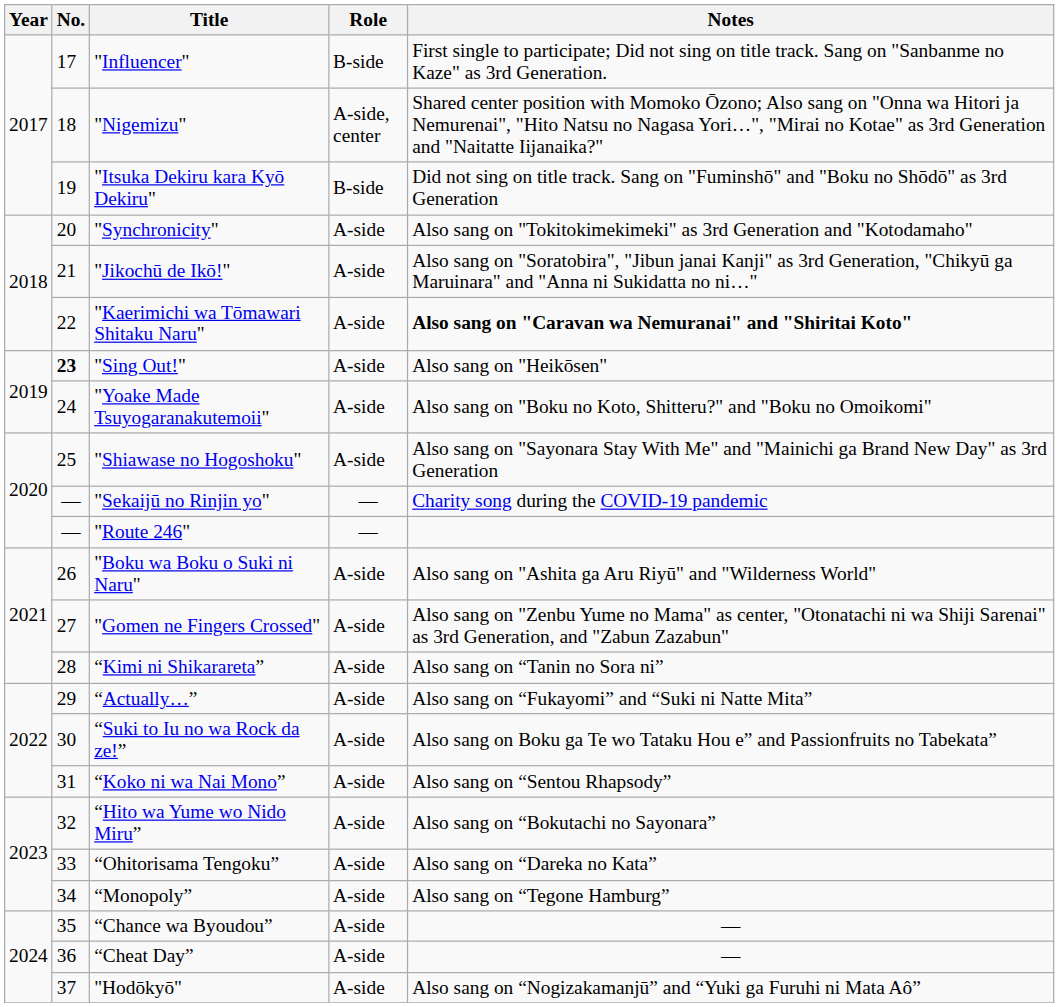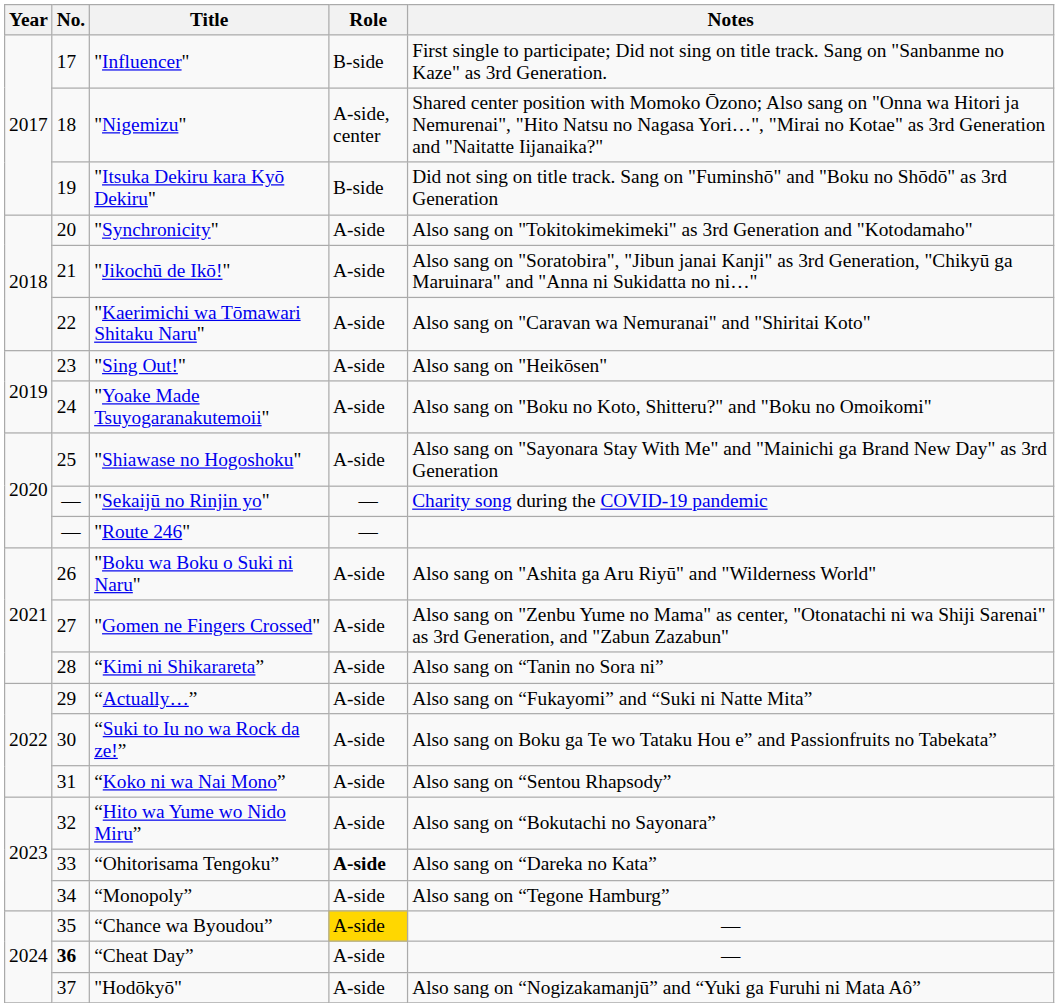(662, 323) bold -> (641, 323) normal
(66, 365) bold -> (66, 365) normal
(359, 864) normal -> (359, 864) bold
(359, 925) no background -> (359, 925) gold background
(66, 956) normal -> (66, 956) bold
